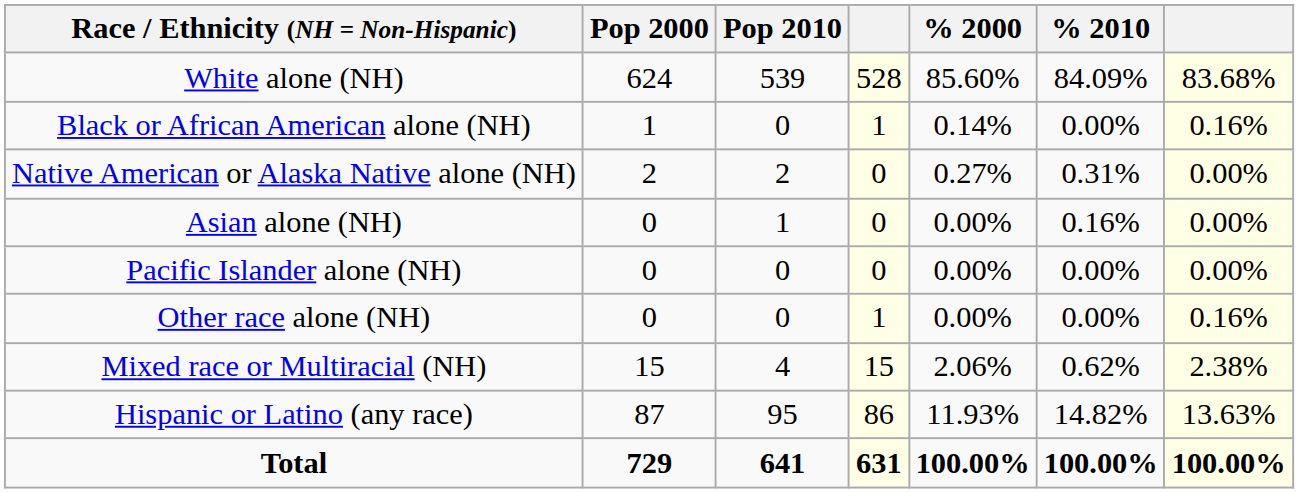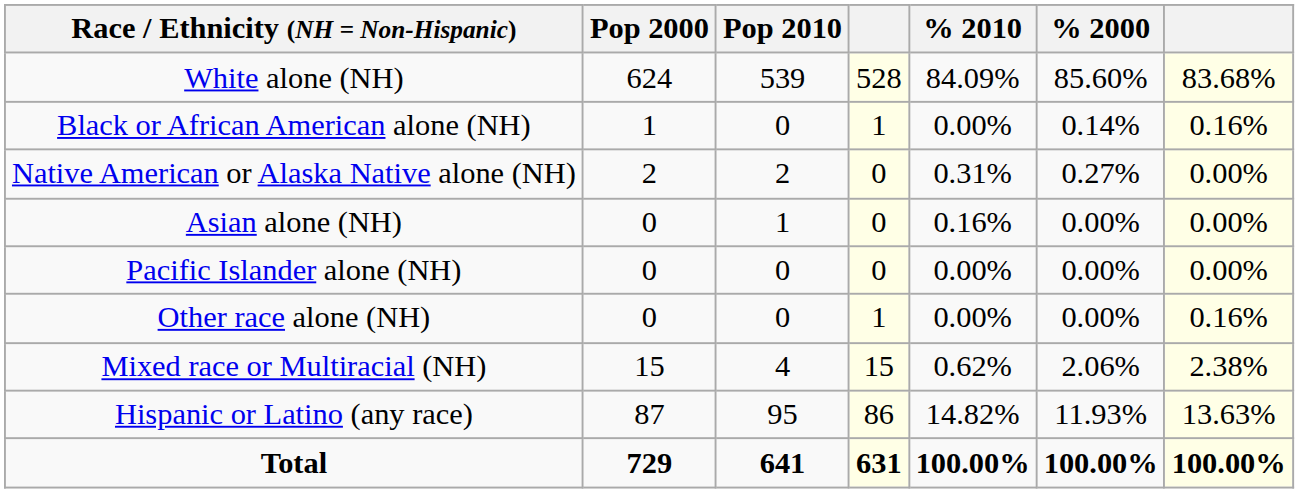columns swapped: (973, 28) <-> (1101, 28)
